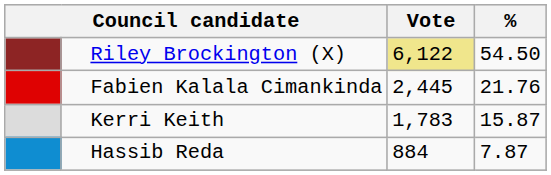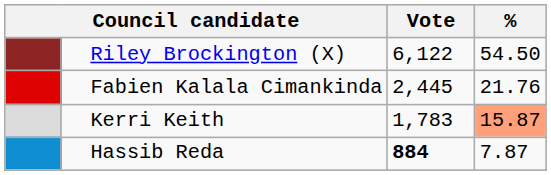(423, 54) khaki background -> (423, 54) no background
(510, 120) no background -> (510, 120) lightsalmon background
(410, 154) normal -> (410, 154) bold
